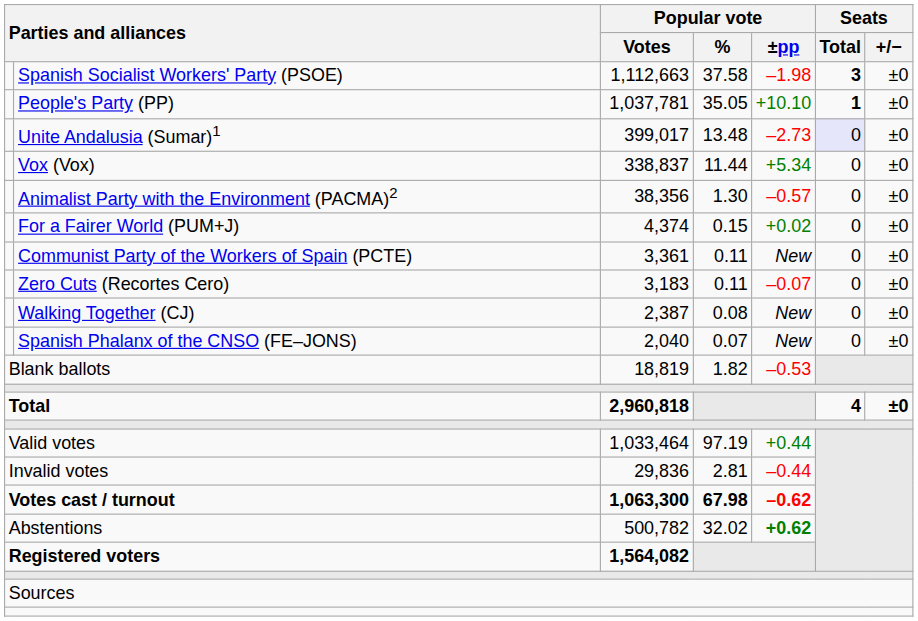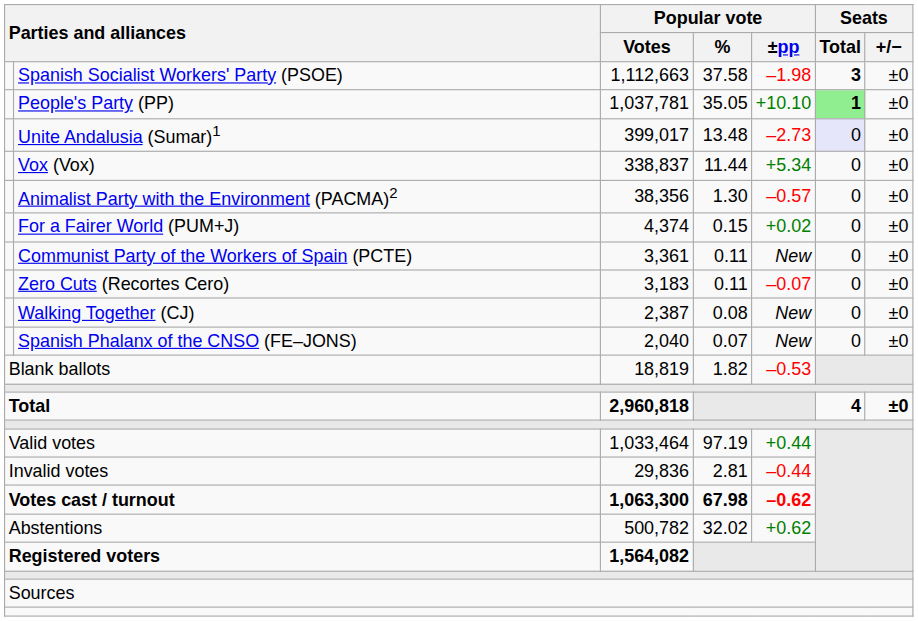(856, 103) no background -> (856, 103) lightgreen background
(789, 528) bold -> (789, 528) normal
